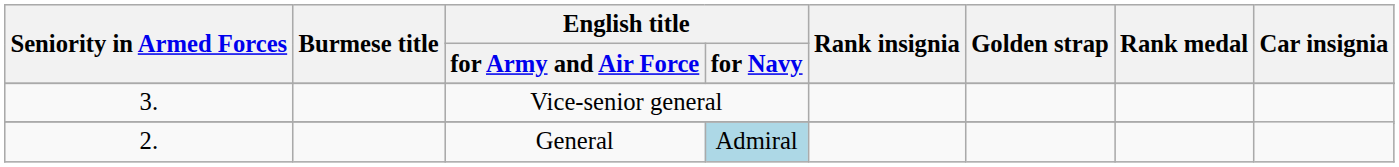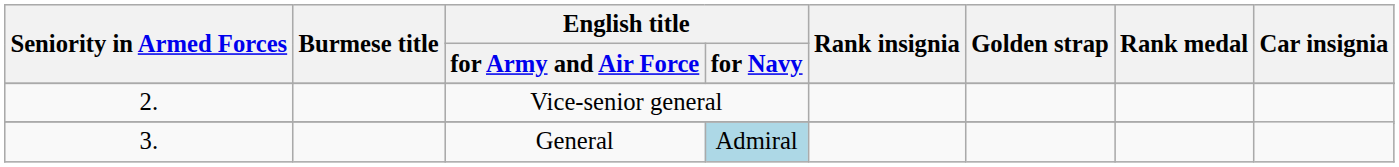(149, 102) 3. -> (149, 102) 2.
(149, 141) 2. -> (149, 141) 3.
